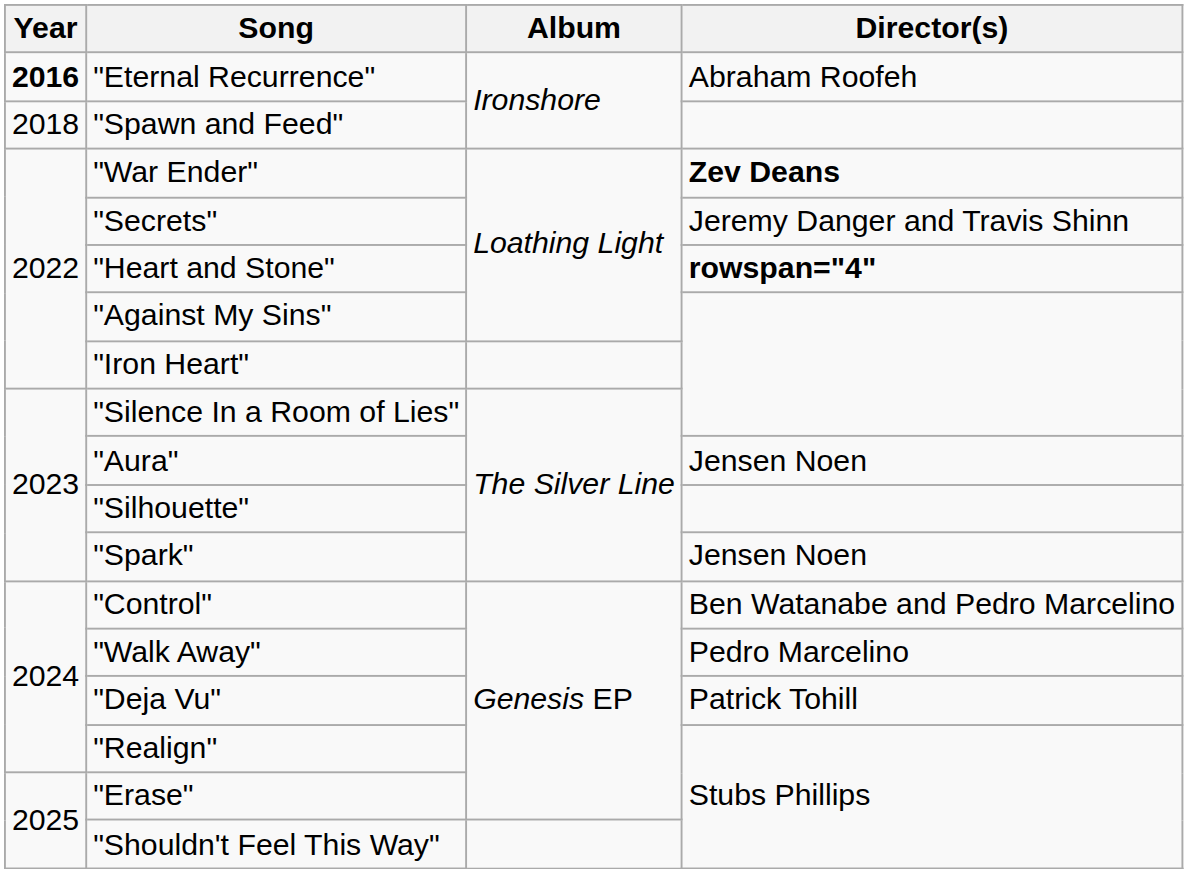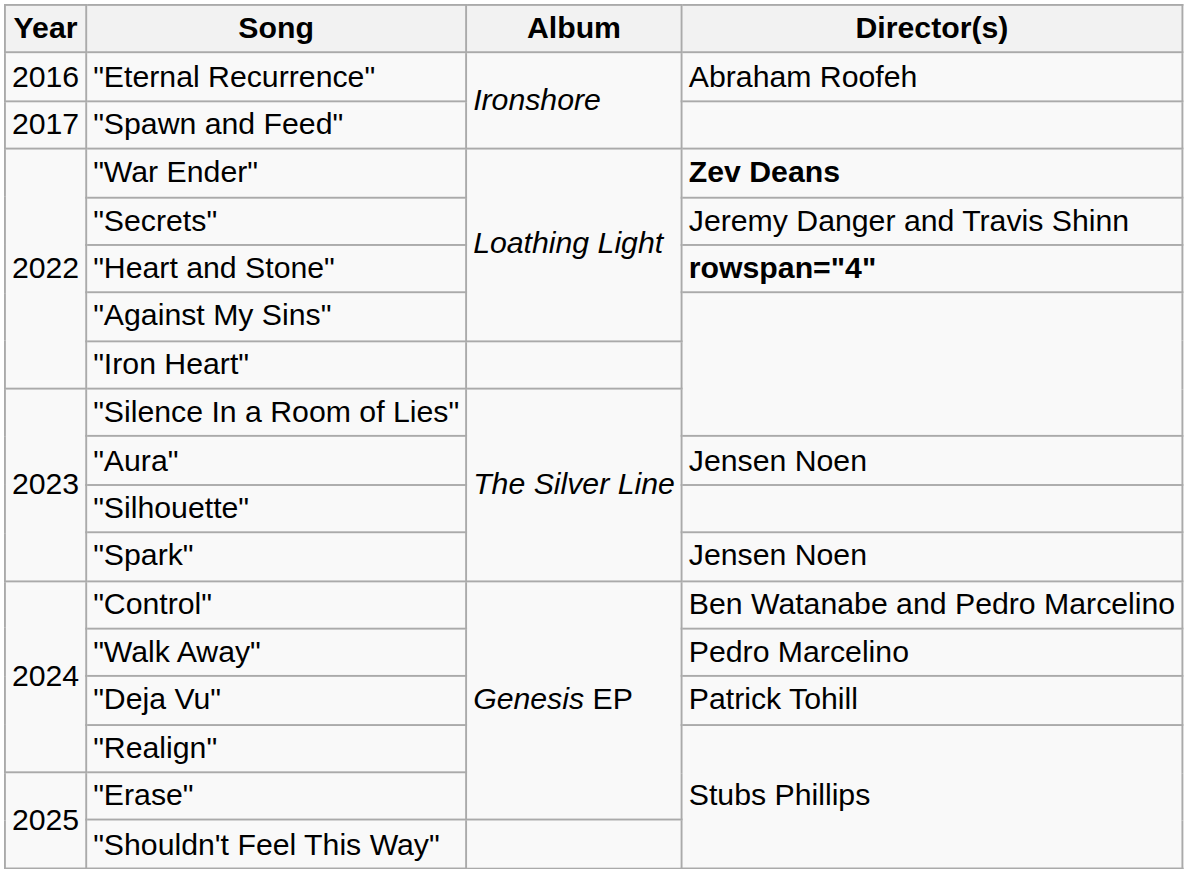(46, 76) bold -> (46, 76) normal
(46, 124) 2018 -> (46, 124) 2017
